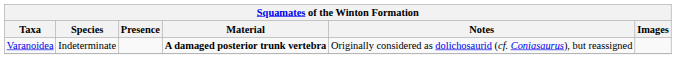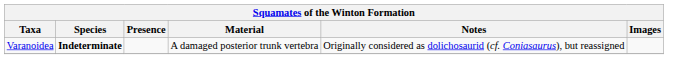(87, 45) normal -> (90, 45) bold
(246, 45) bold -> (244, 45) normal
